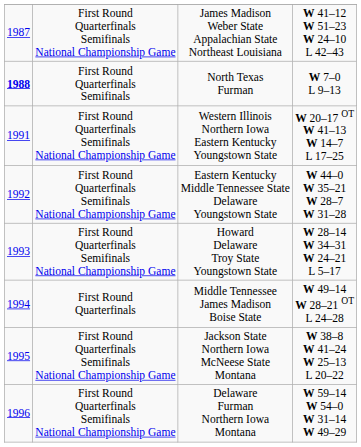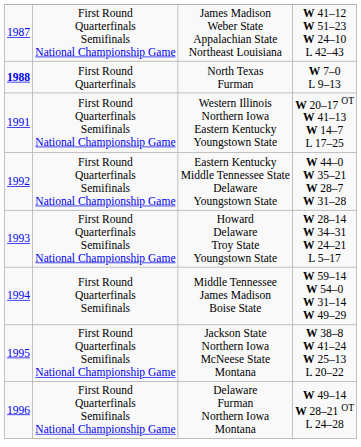(105, 83) First Round Quarterfinals Semifinals -> (105, 77) First Round Quarterfinals
(105, 304) First Round Quarterfinals -> (105, 296) First Round Quarterfinals Semifinals
(325, 304) W 49–14 W 28–21 OT L 24–28 -> (325, 296) W 59–14 W 54–0 W 31–14 W 49–29
(325, 413) W 59–14 W 54–0 W 31–14 W 49–29 -> (325, 410) W 49–14 W 28–21 OT L 24–28
